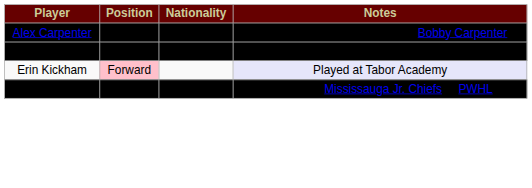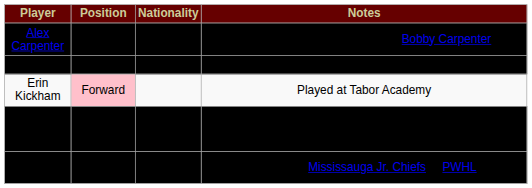(380, 70) lavender background -> (364, 90) no background
+ row: (38, 128)
